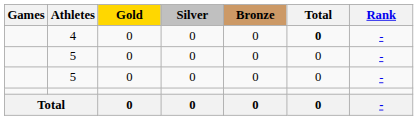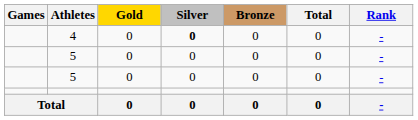(192, 36) normal -> (192, 36) bold
(318, 36) bold -> (318, 36) normal
